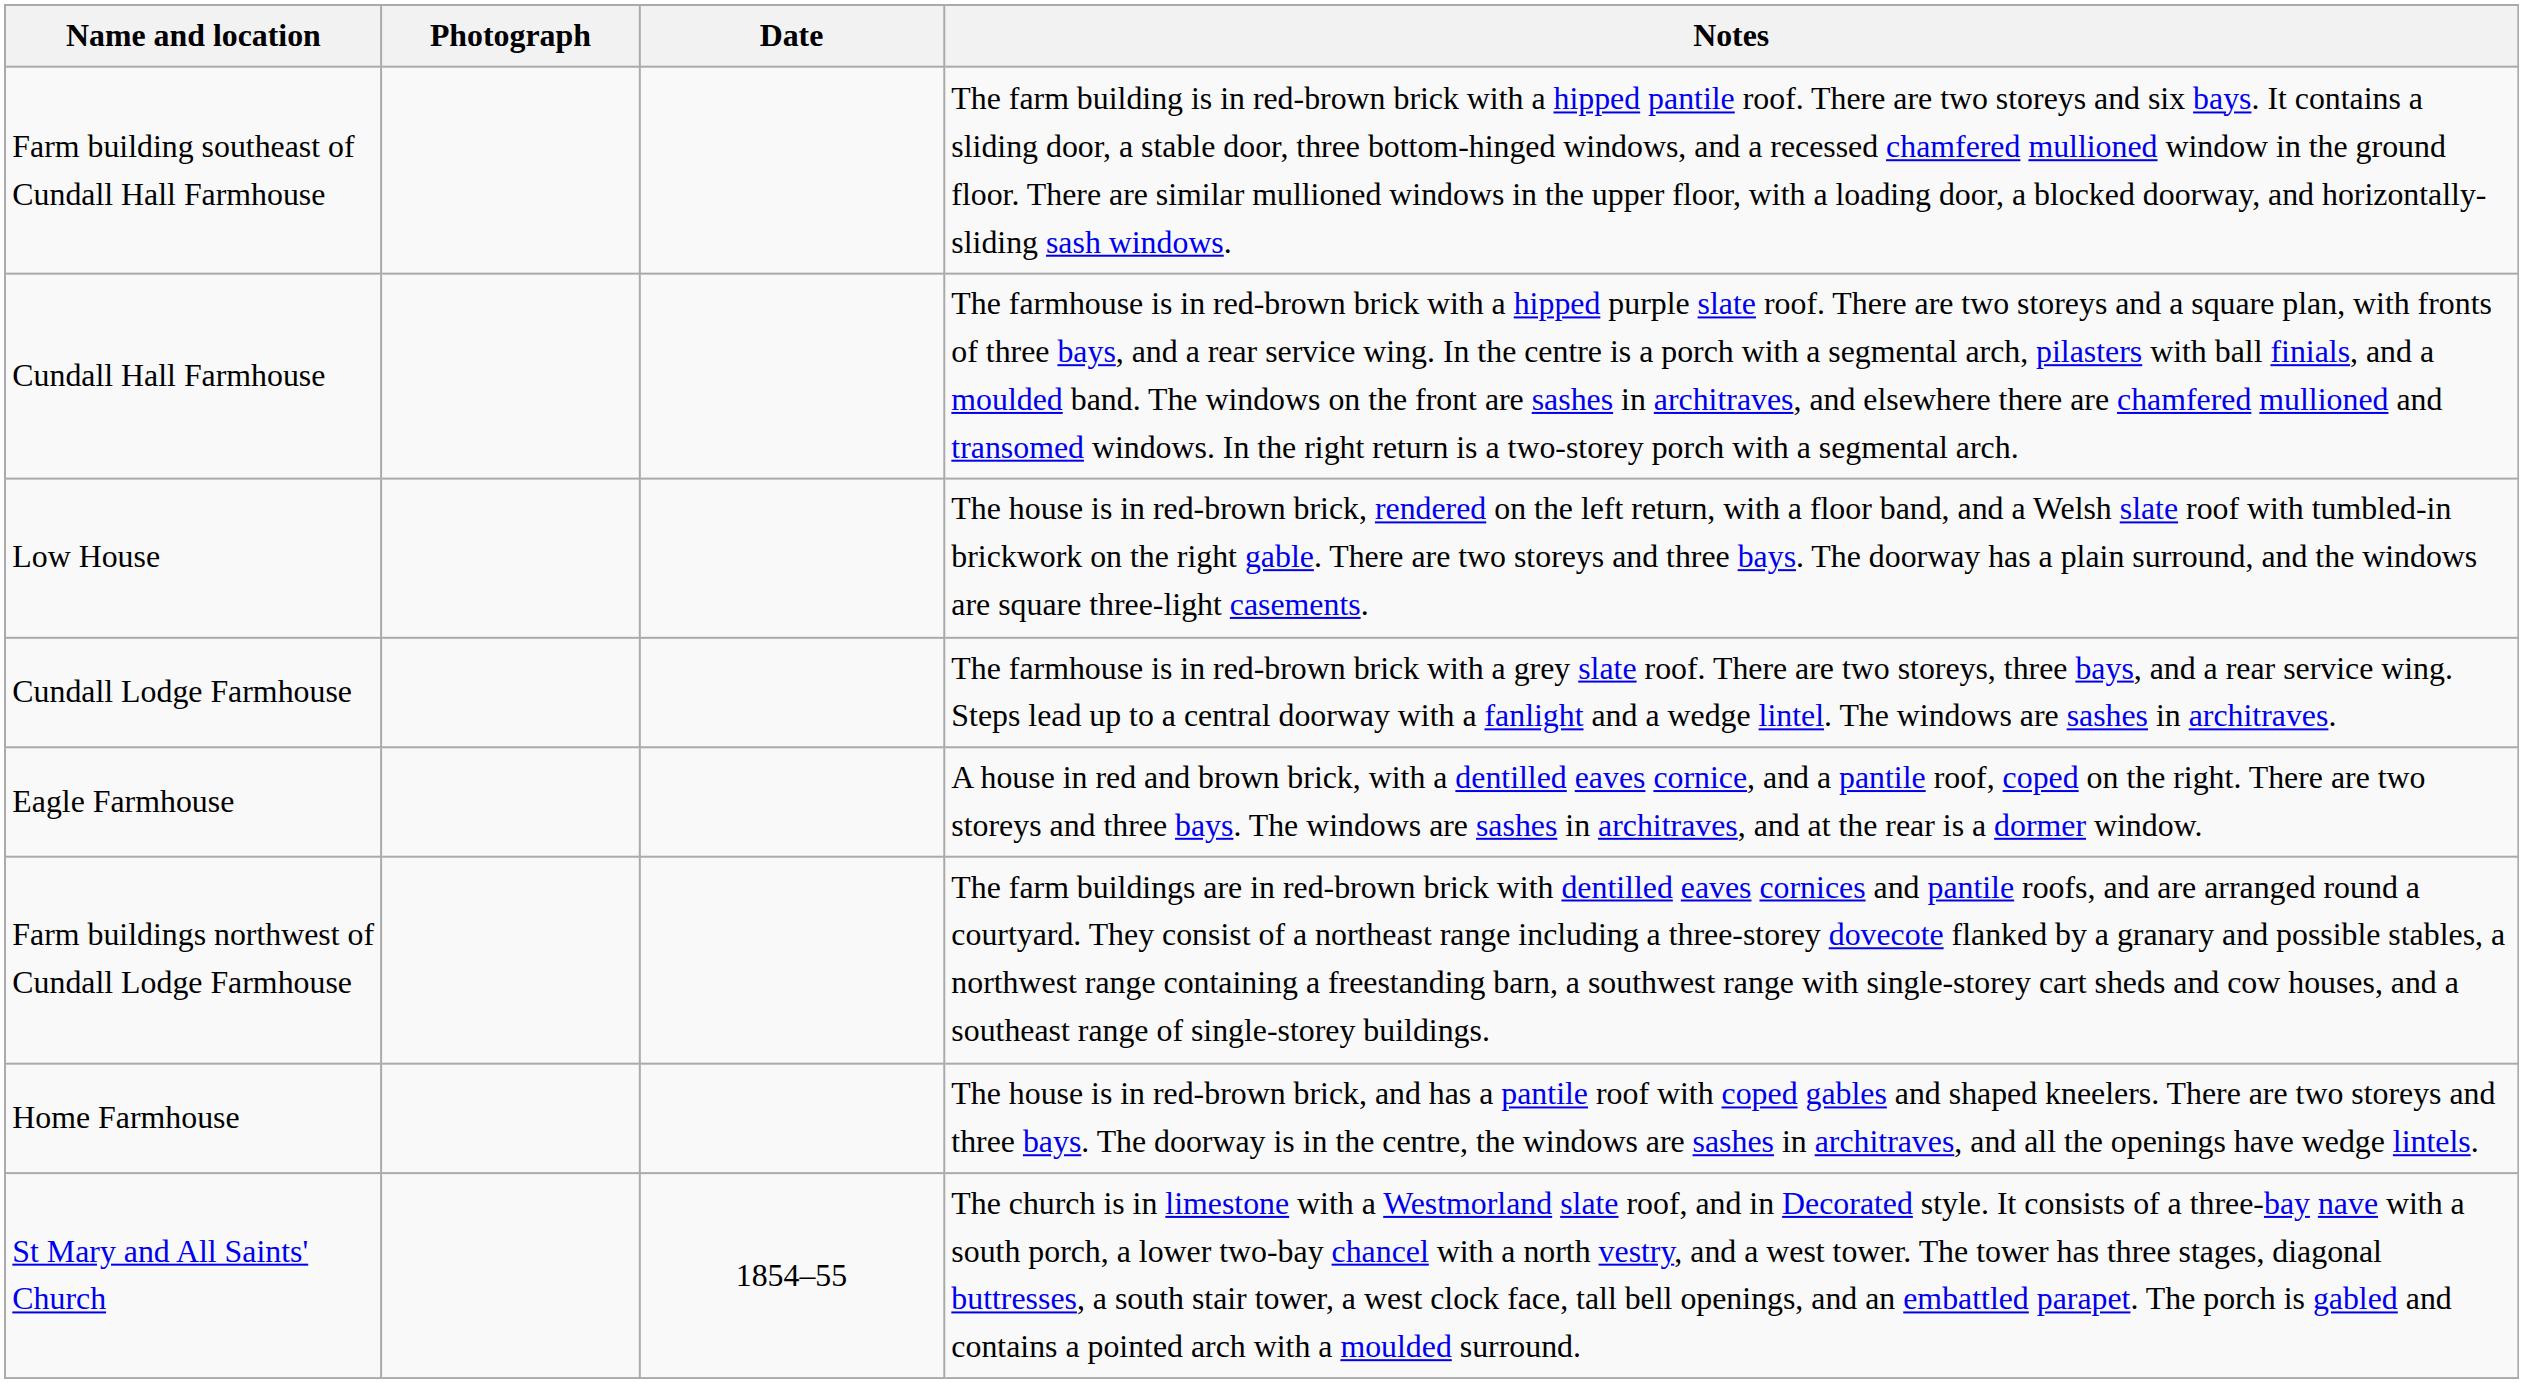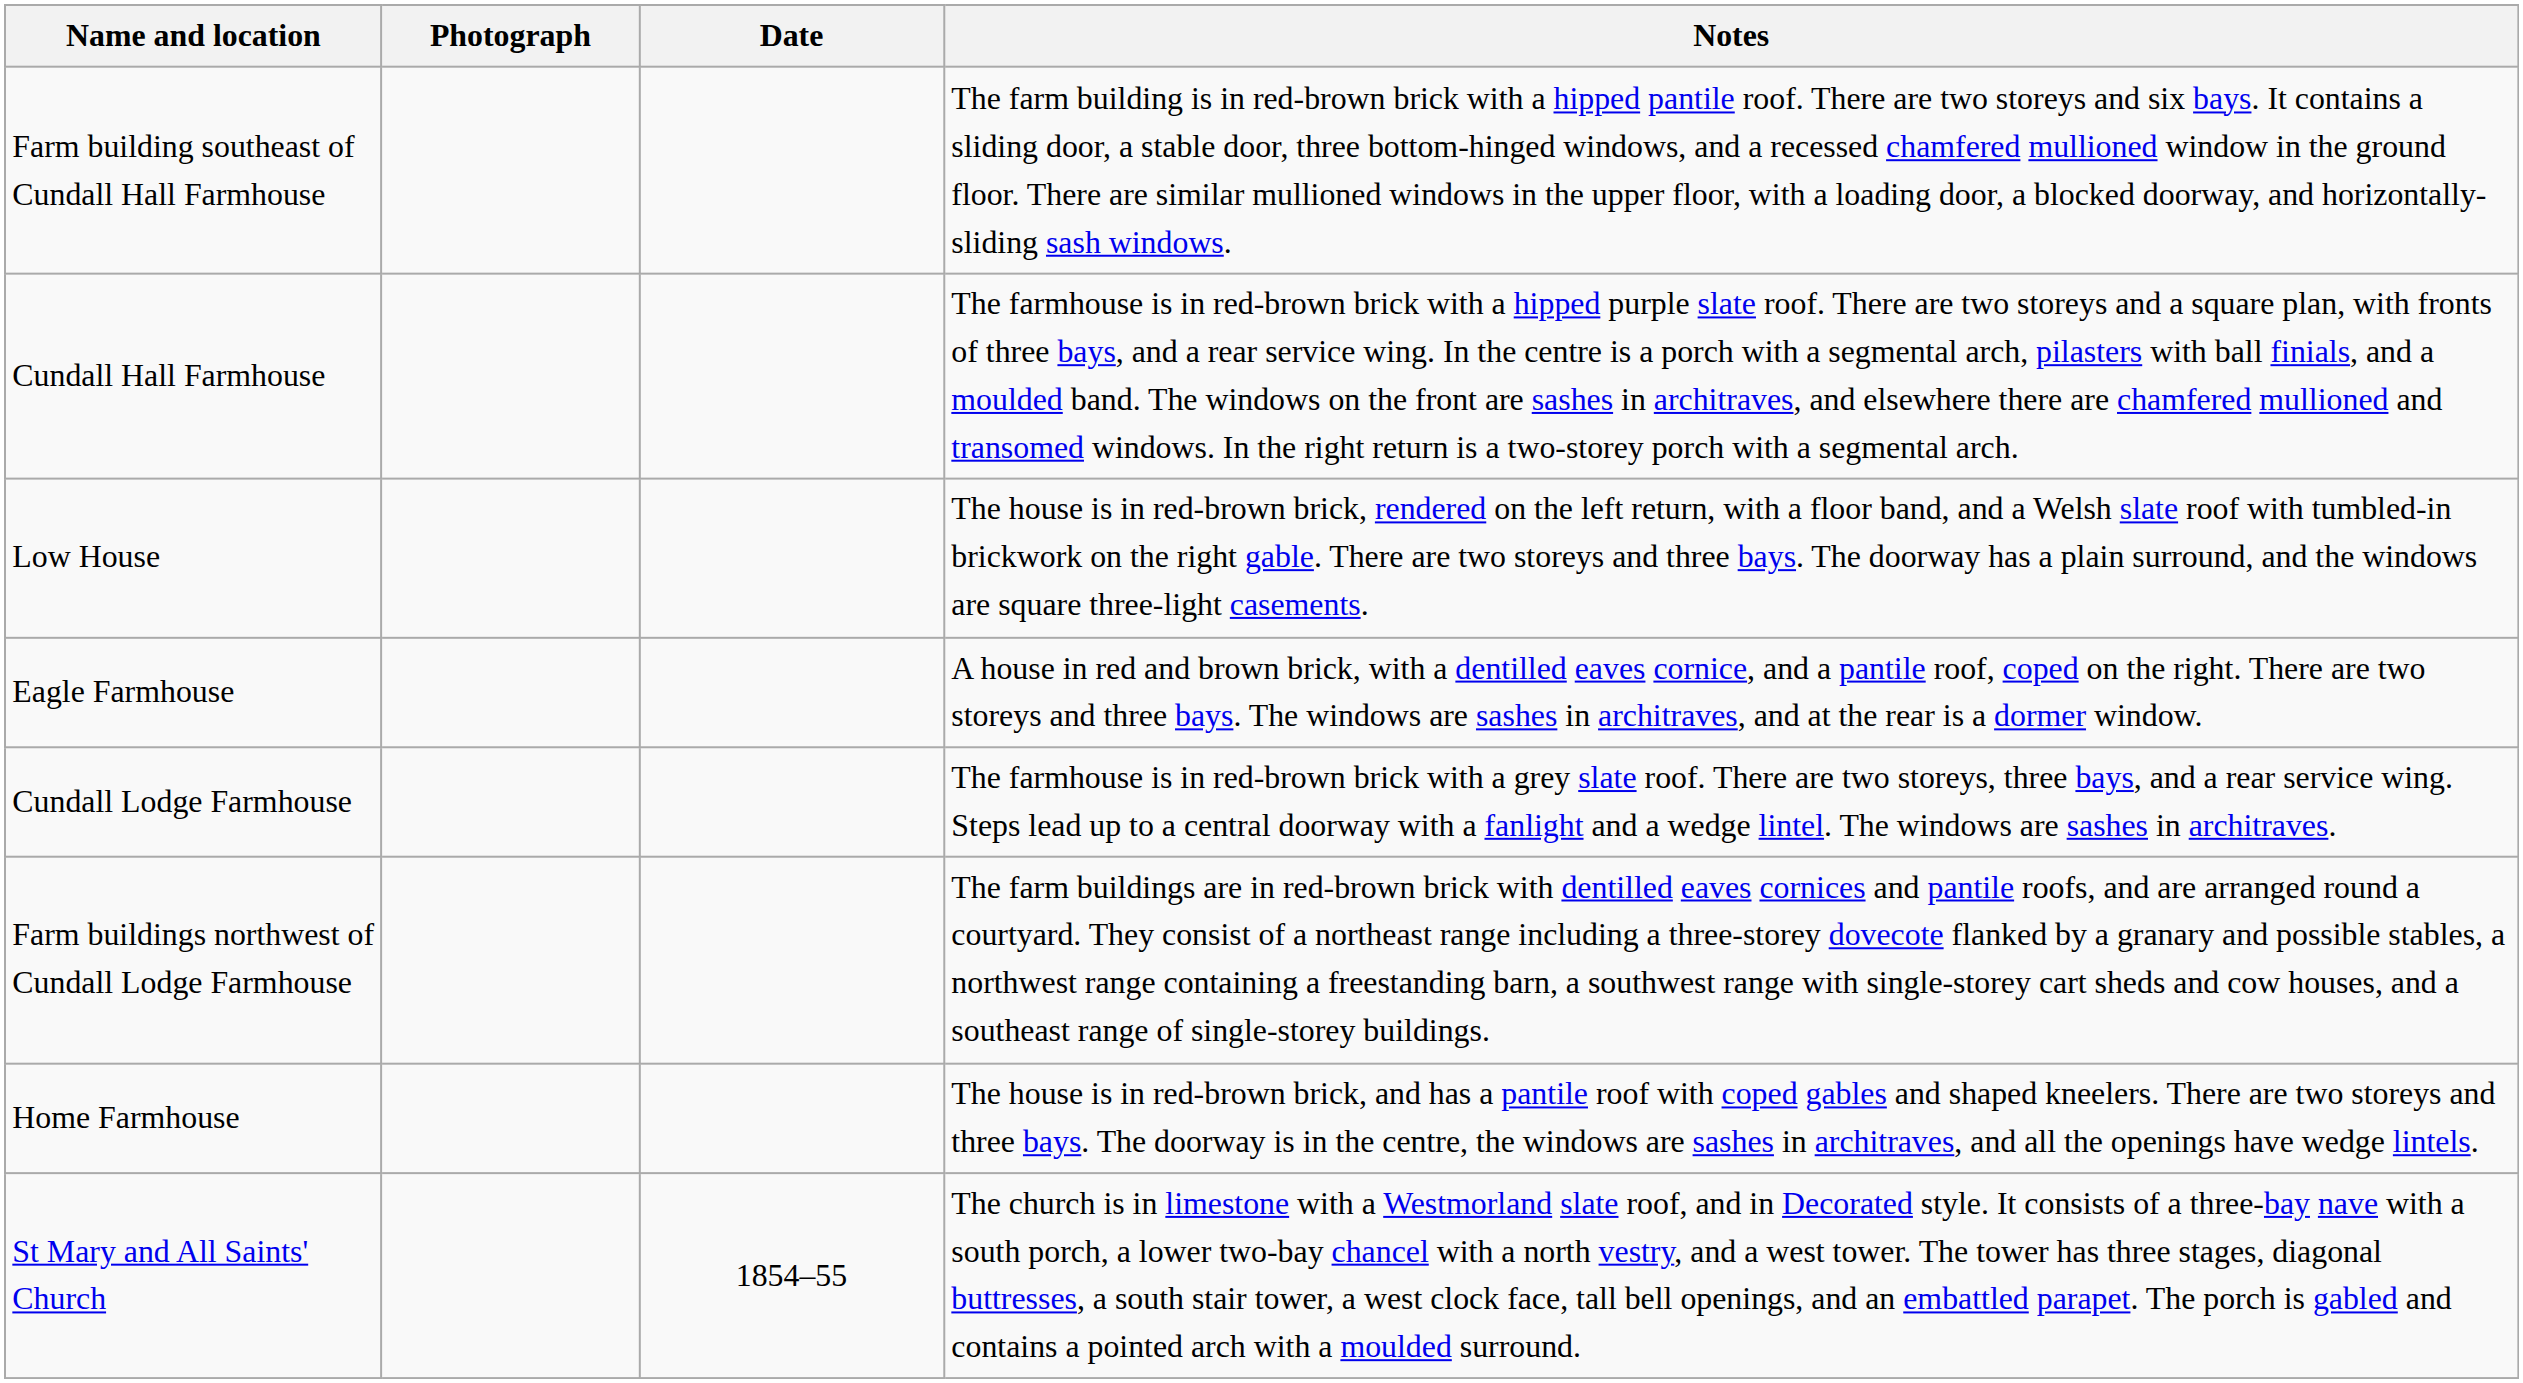rows swapped: (123, 801) <-> (182, 691)
